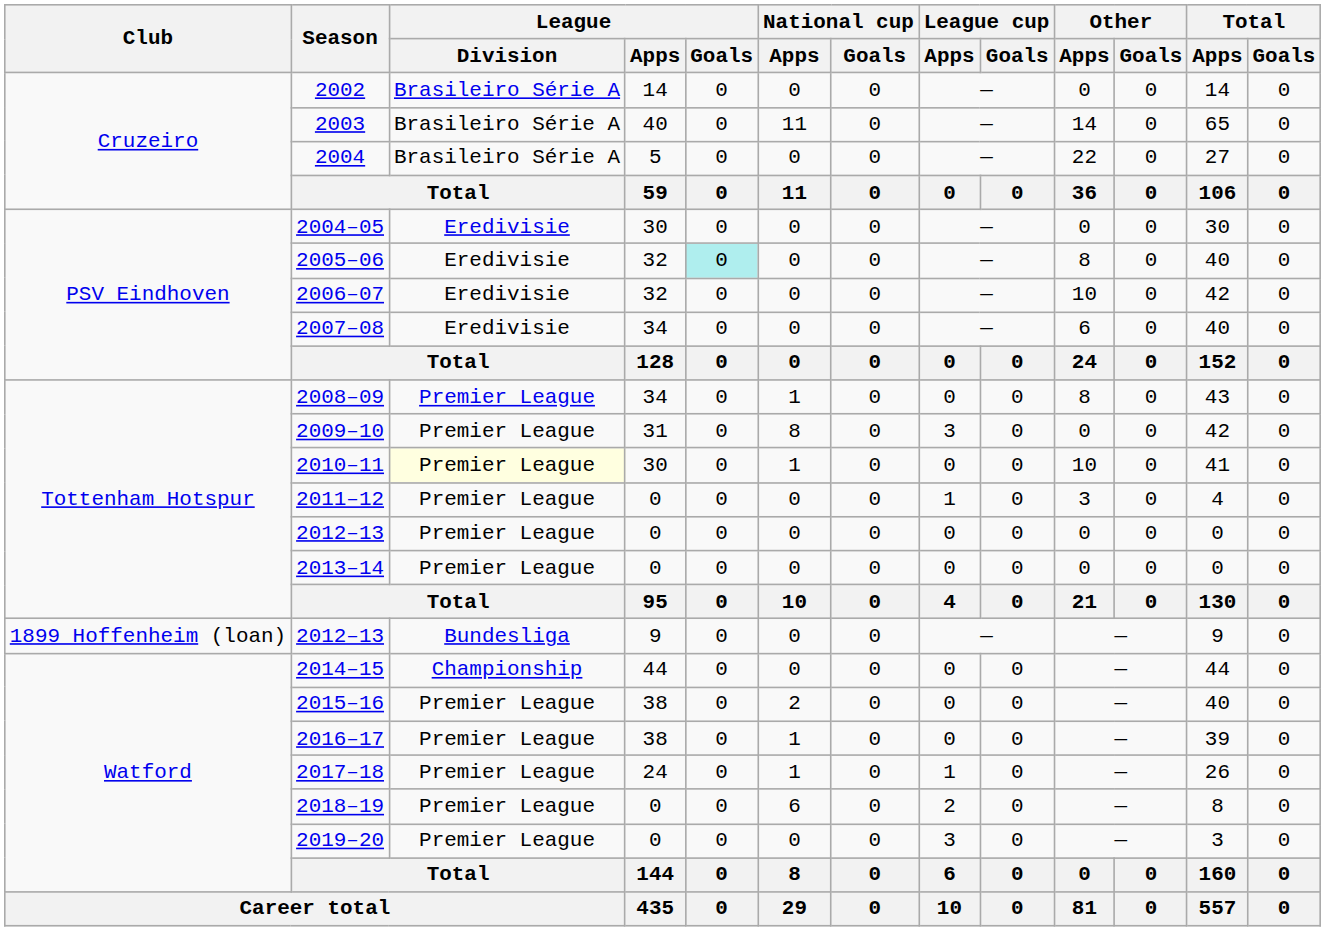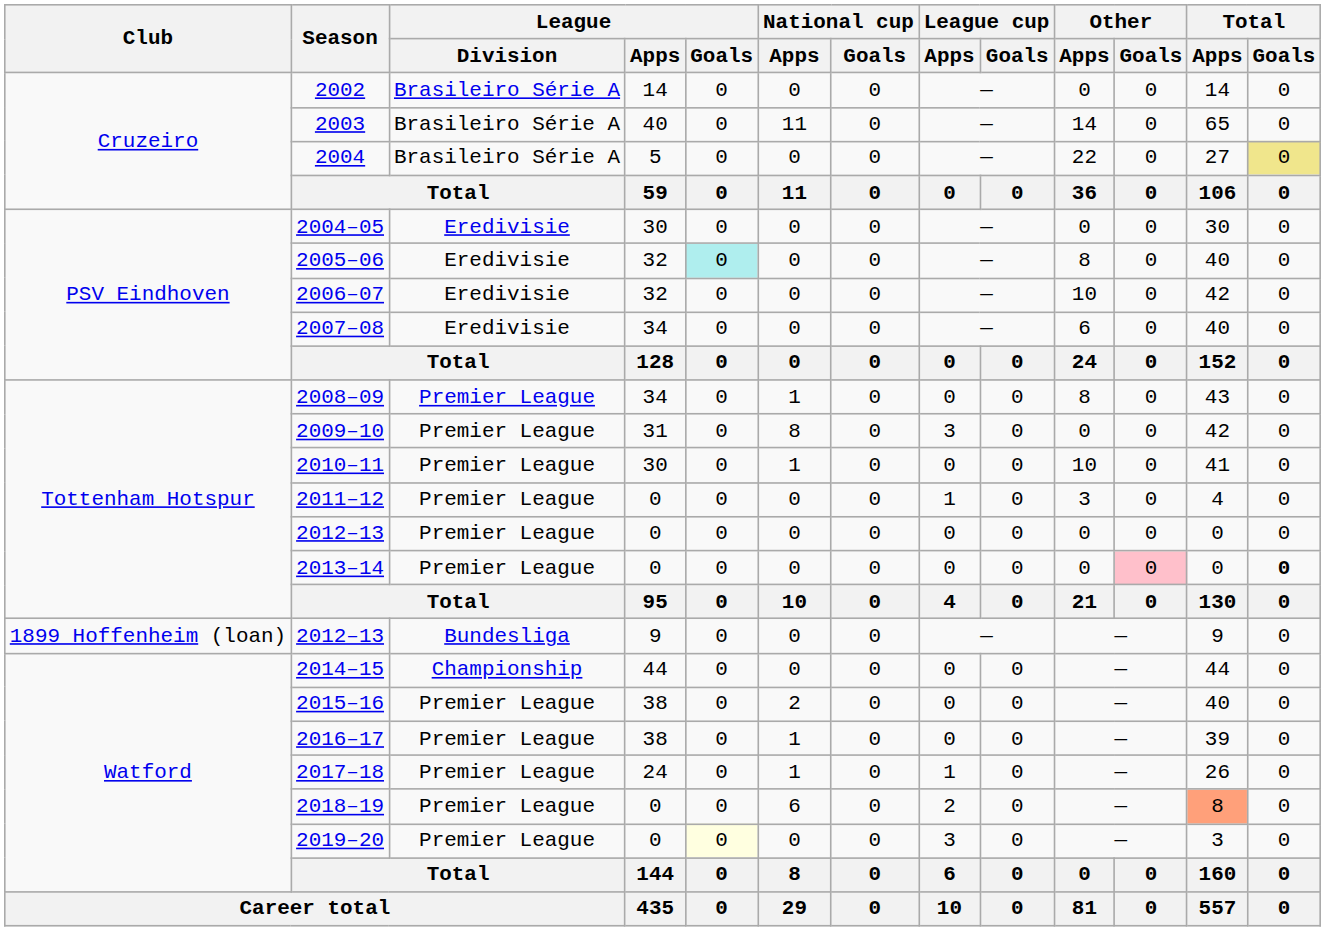(1284, 158) no background -> (1284, 158) khaki background
(507, 465) lightyellow background -> (507, 465) no background
(1151, 568) no background -> (1151, 568) pink background
(1284, 568) normal -> (1284, 568) bold
(1217, 806) no background -> (1217, 806) lightsalmon background
(722, 841) no background -> (722, 841) lightyellow background
